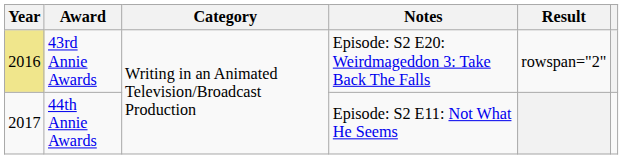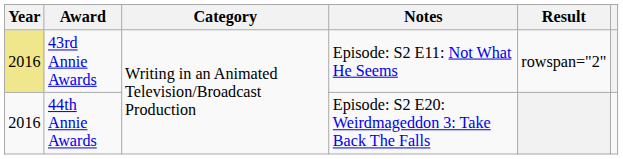(412, 61) Episode: S2 E20: Weirdmageddon 3: Take Back The Falls -> (422, 61) Episode: S2 E11: Not What He Seems
(24, 123) 2017 -> (24, 123) 2016
(422, 123) Episode: S2 E11: Not What He Seems -> (412, 123) Episode: S2 E20: Weirdmageddon 3: Take Back The Falls
